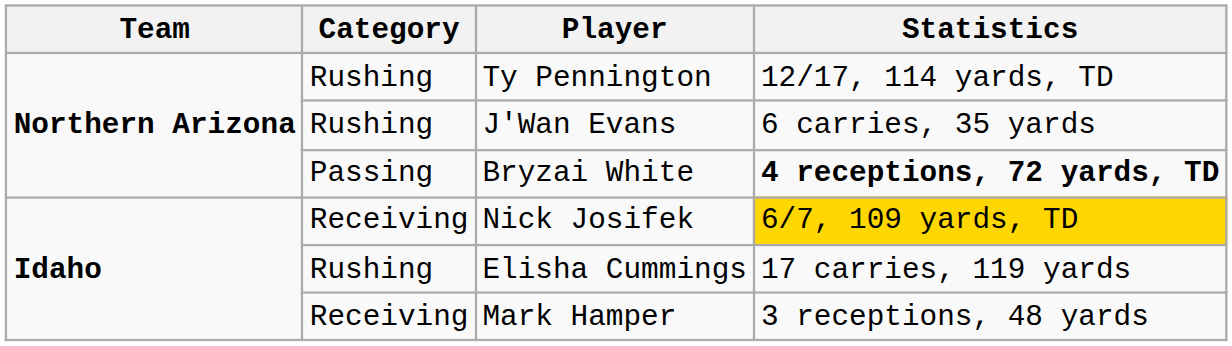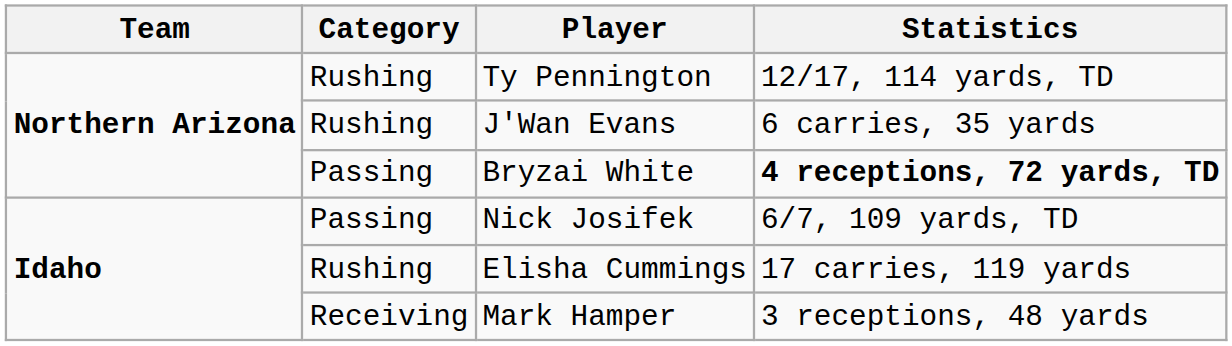(389, 221) Receiving -> (371, 221) Passing
(920, 221) gold background -> (920, 221) no background
